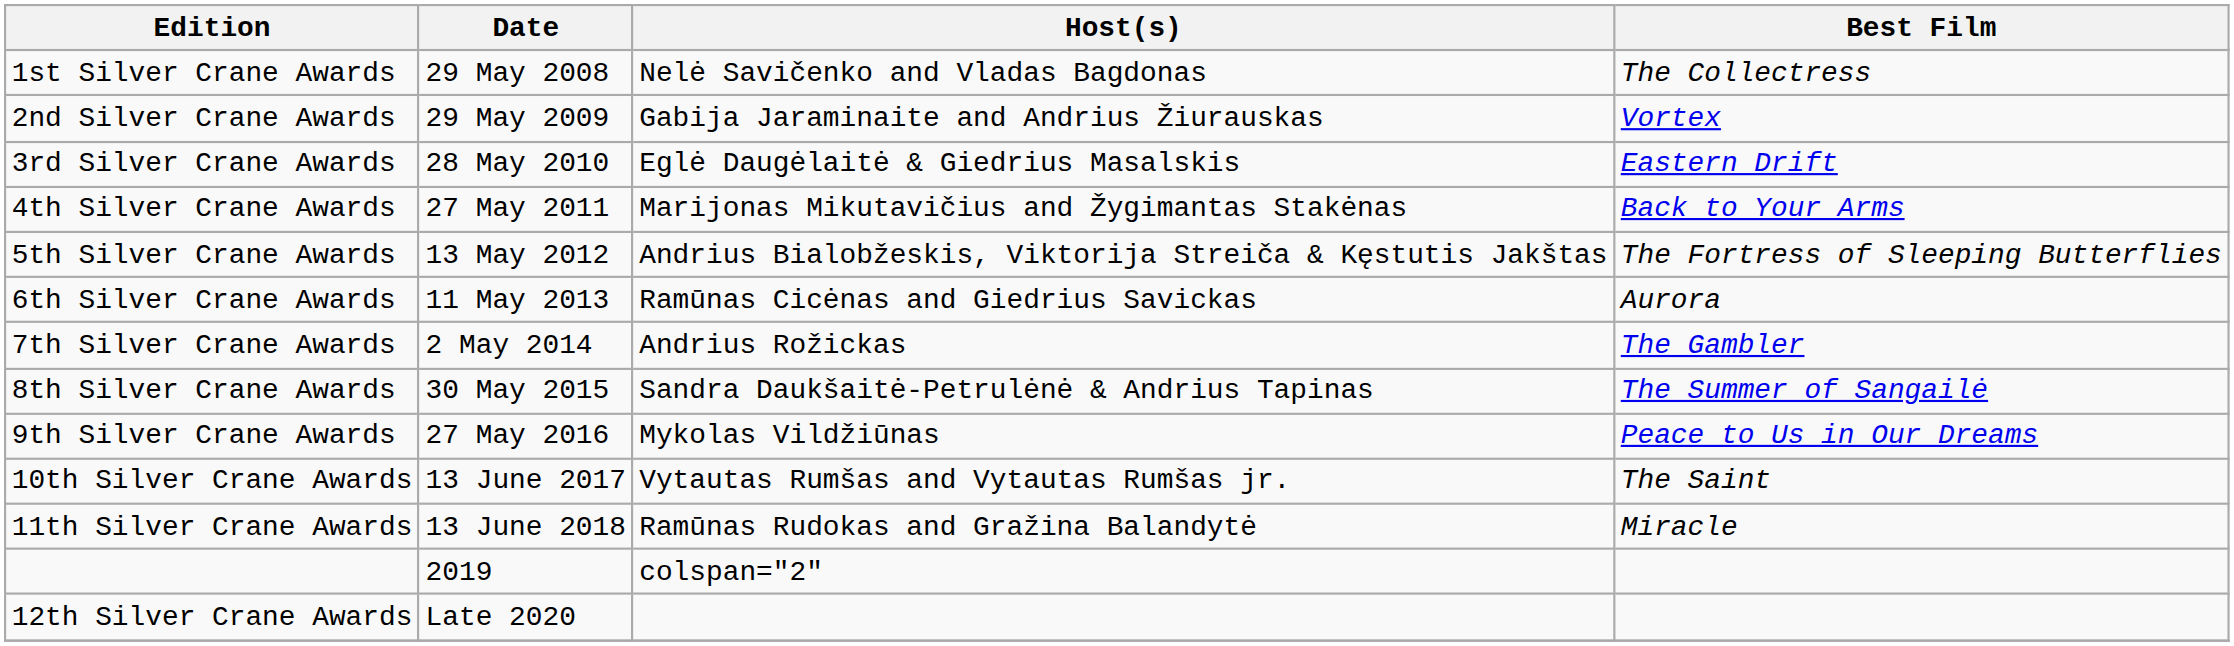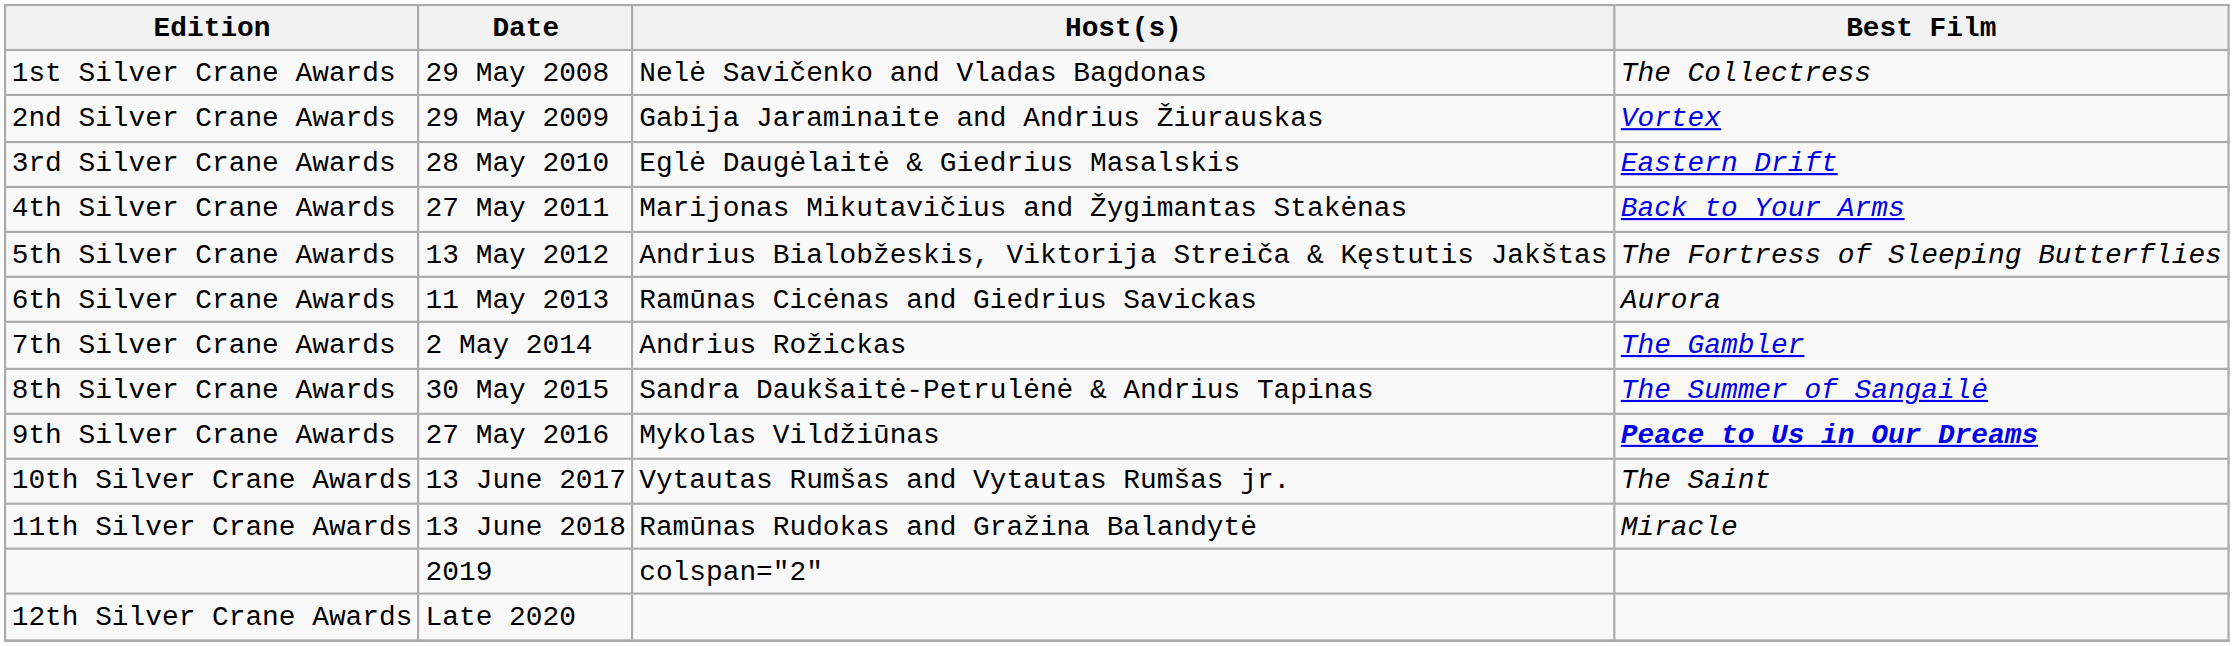(1829, 436) normal -> (1829, 436) bold
